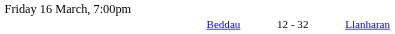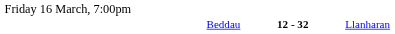(293, 24) normal -> (293, 24) bold
